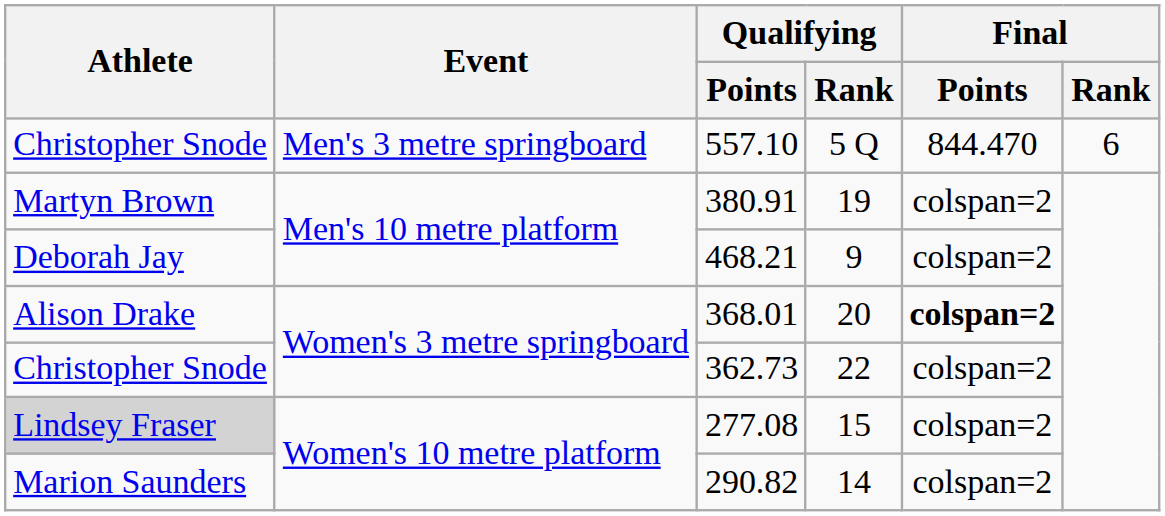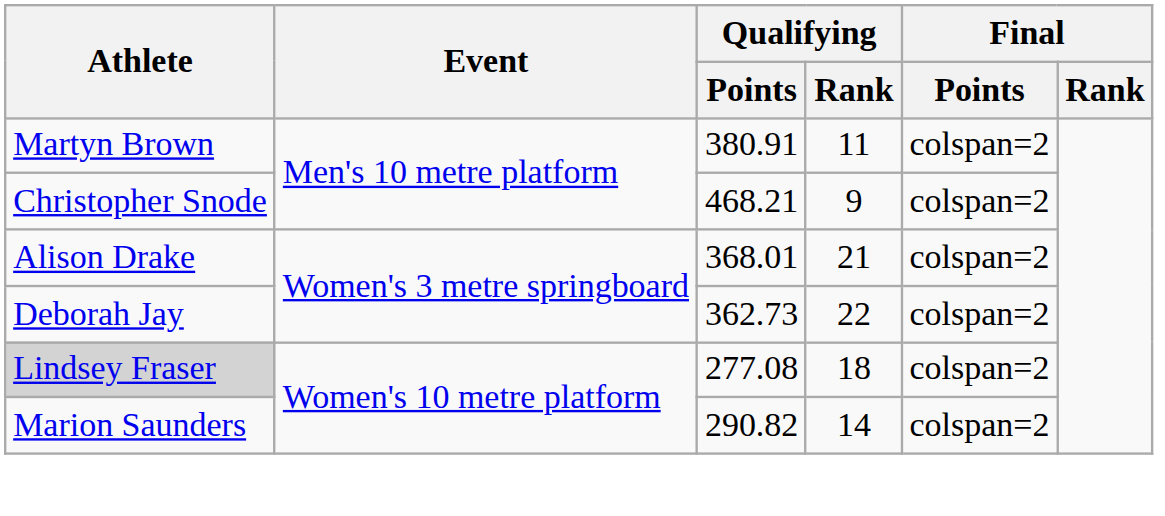- row: (752, 145)
(854, 201) 19 -> (854, 145) 11
(98, 257) Deborah Jay -> (140, 201) Christopher Snode
(854, 313) 20 -> (854, 257) 21
(982, 313) bold -> (979, 257) normal
(140, 369) Christopher Snode -> (98, 313) Deborah Jay
(854, 425) 15 -> (854, 369) 18
